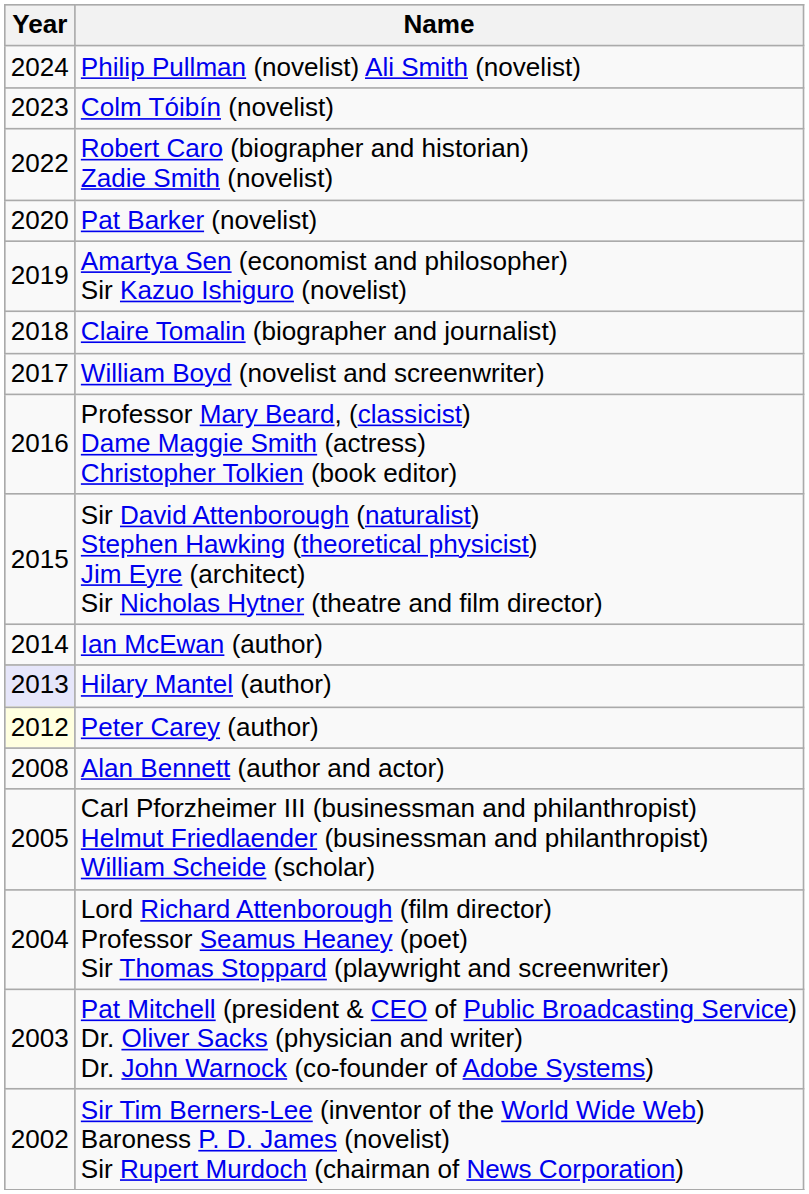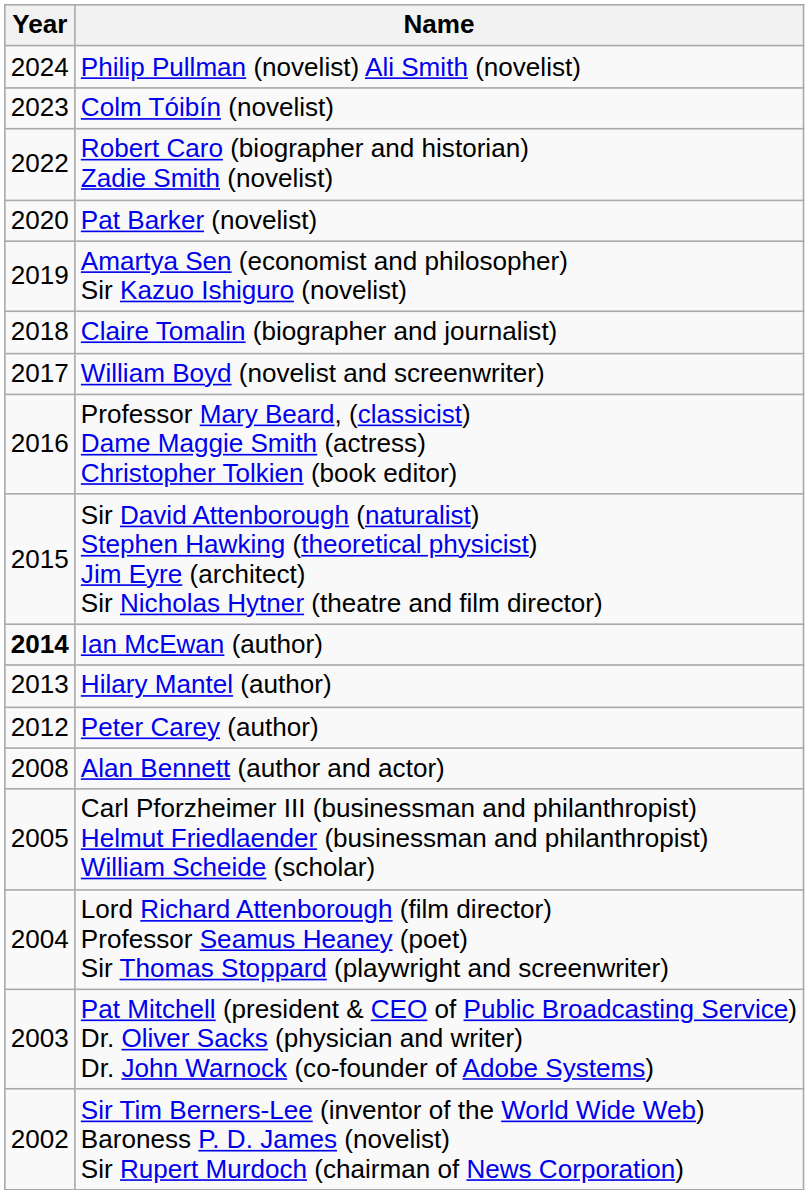(40, 644) normal -> (40, 644) bold
(40, 685) lavender background -> (40, 685) no background
(40, 726) lightyellow background -> (40, 726) no background
